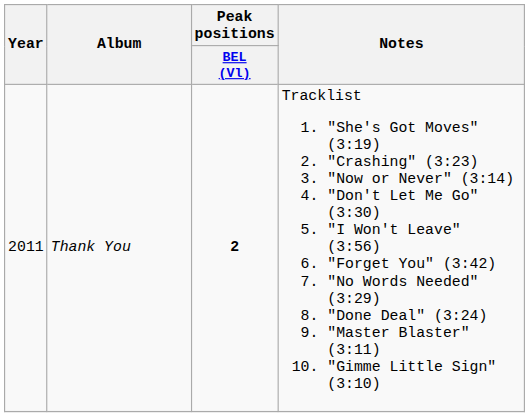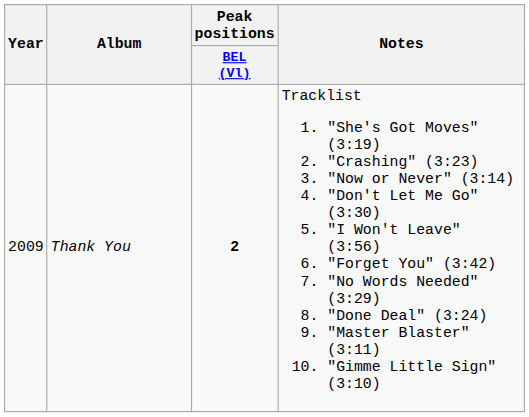(26, 248) 2011 -> (26, 248) 2009
